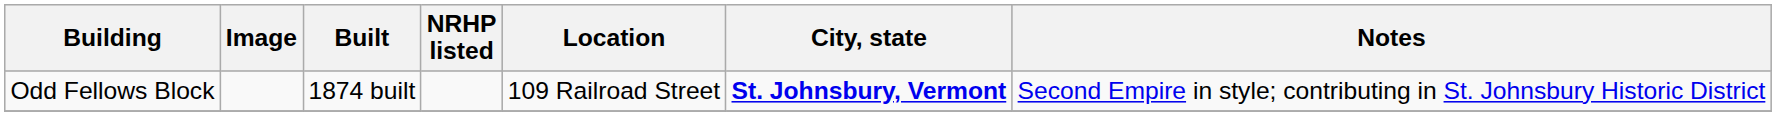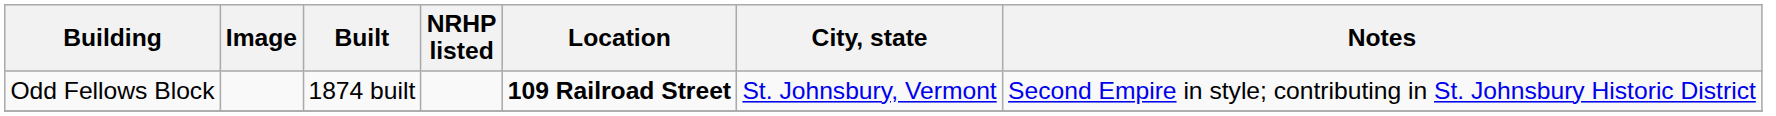(614, 90) normal -> (619, 90) bold
(869, 90) bold -> (870, 90) normal
